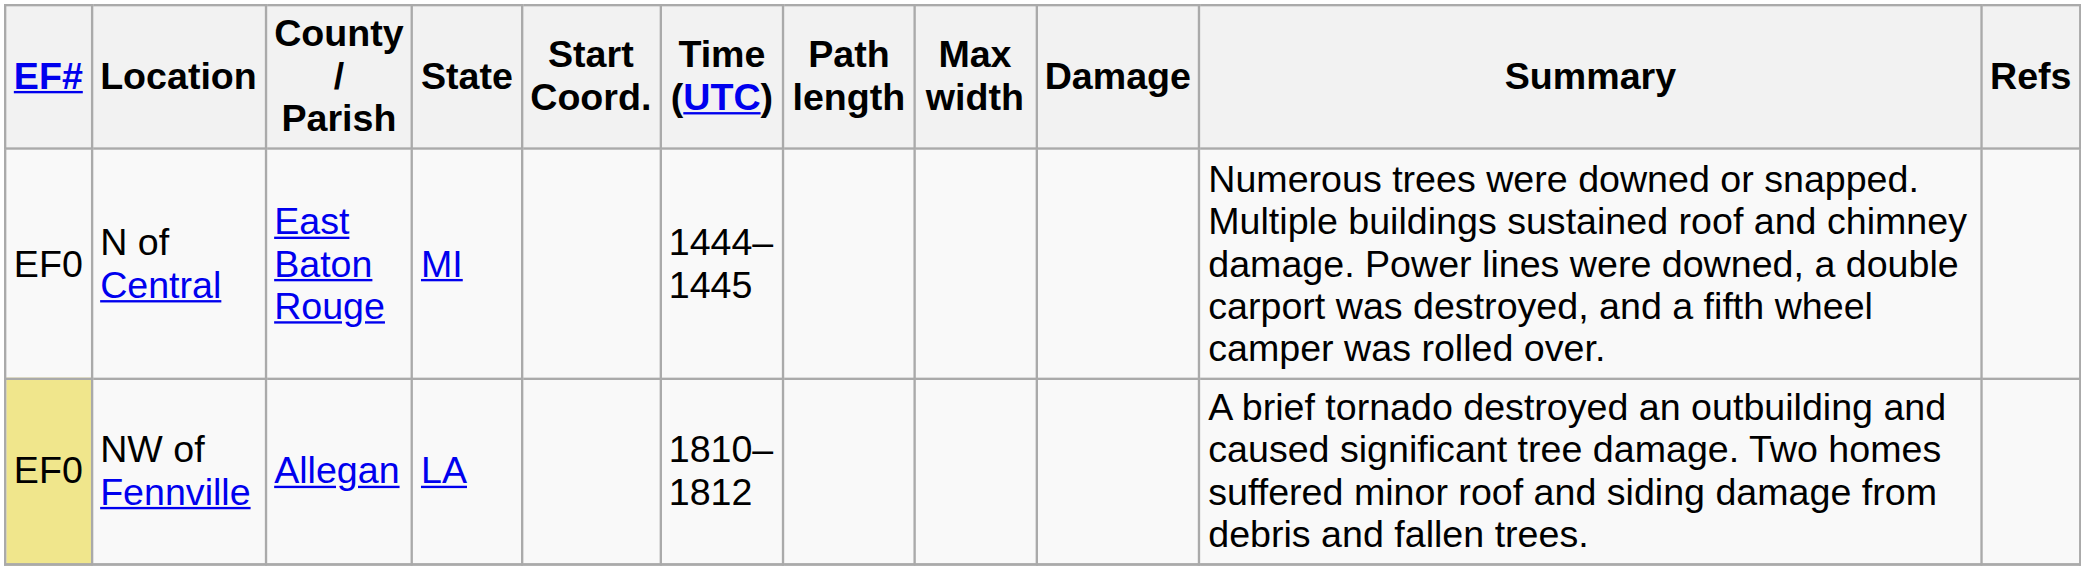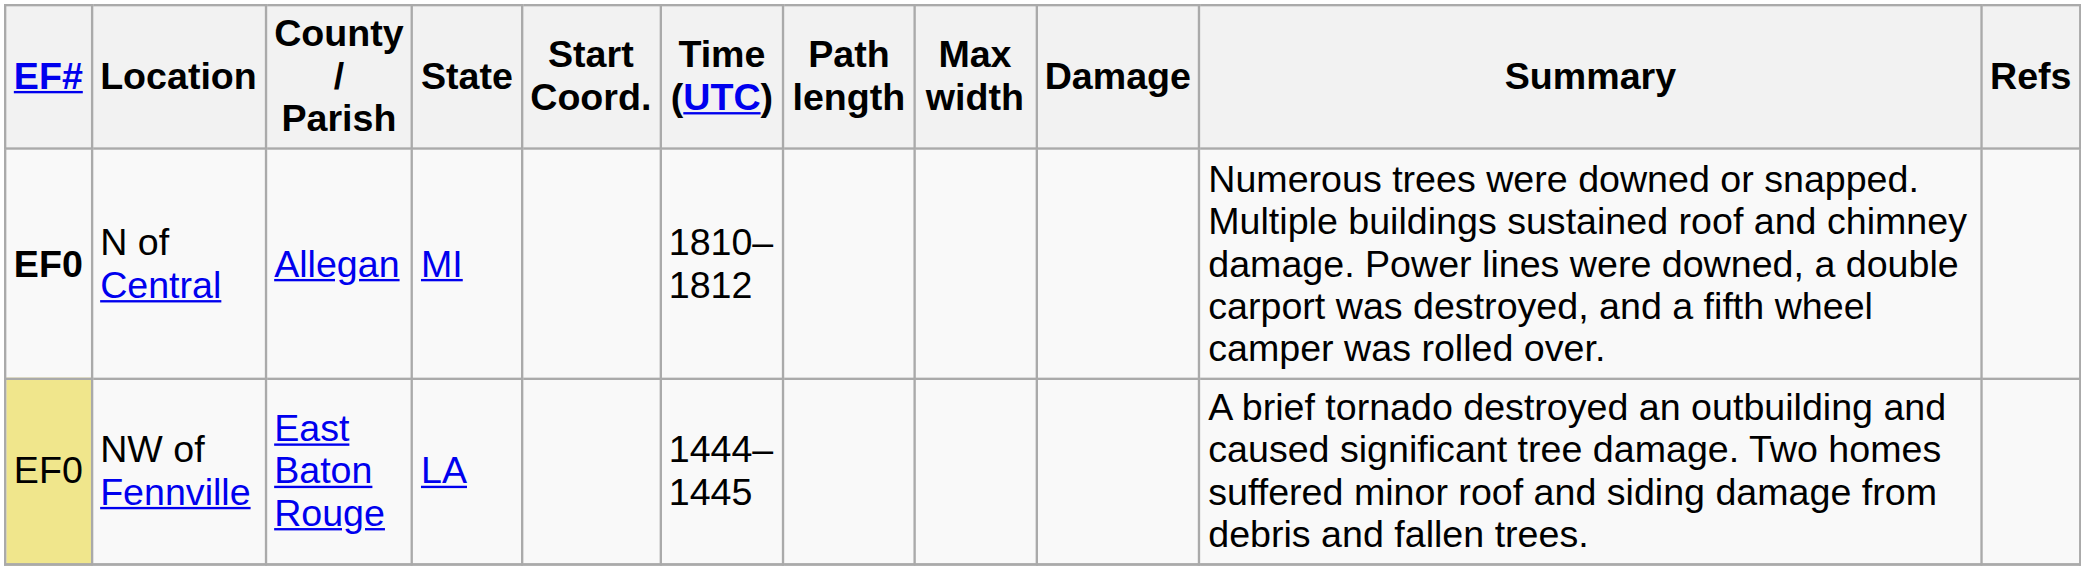(48, 263) normal -> (48, 263) bold
(330, 263) East Baton Rouge -> (337, 263) Allegan
(721, 263) 1444–1445 -> (721, 263) 1810–1812
(337, 470) Allegan -> (330, 470) East Baton Rouge
(721, 470) 1810–1812 -> (721, 470) 1444–1445
